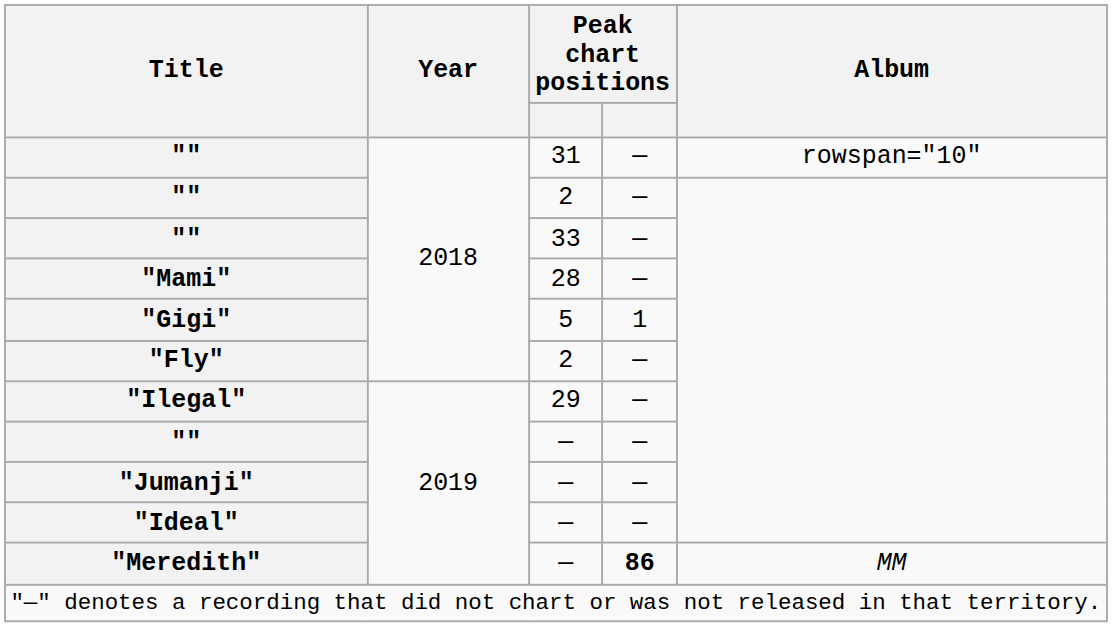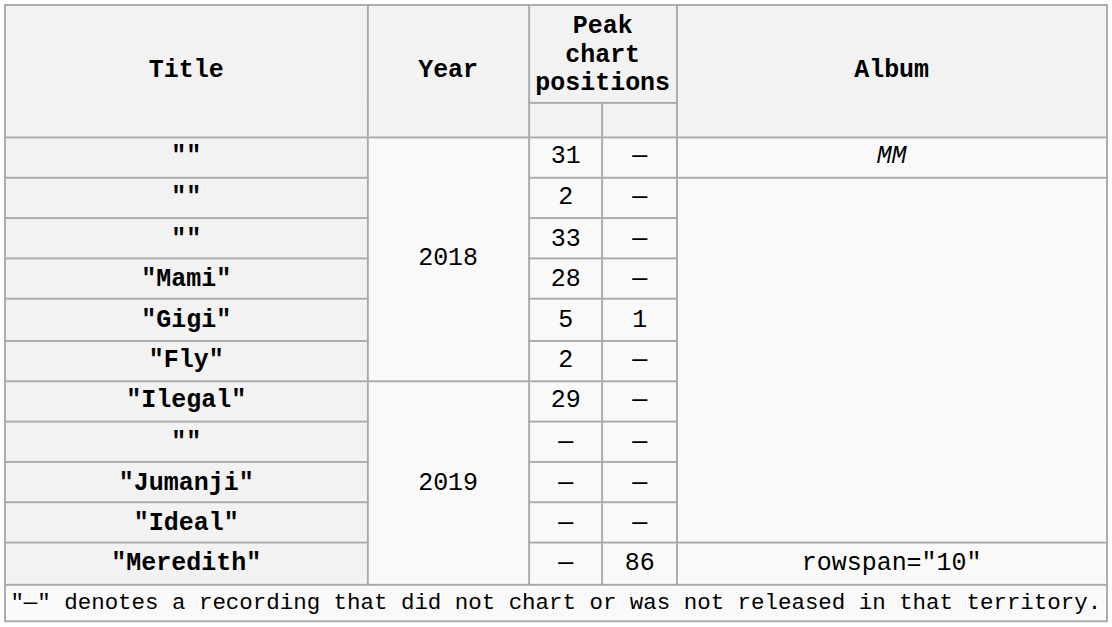(892, 157) rowspan="10" -> (892, 157) MM
(640, 564) bold -> (640, 564) normal
(892, 564) MM -> (892, 564) rowspan="10"
